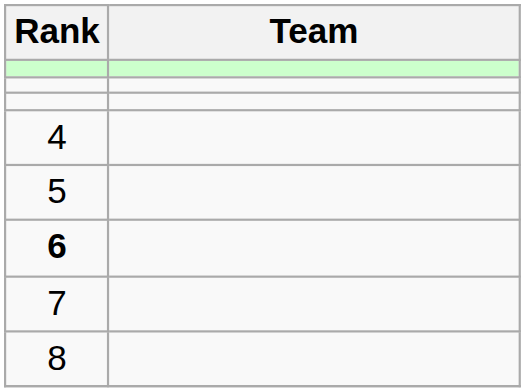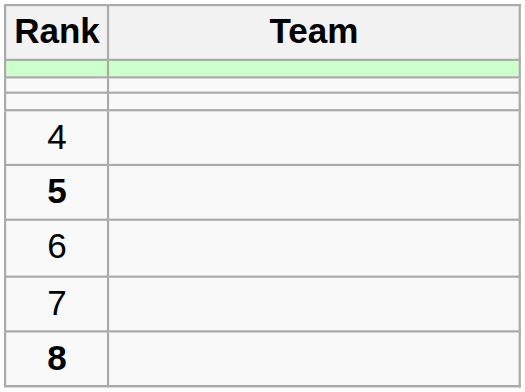(57, 191) normal -> (57, 191) bold
(57, 247) bold -> (57, 247) normal
(57, 358) normal -> (57, 358) bold
